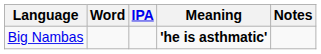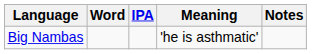(214, 37) bold -> (209, 37) normal
